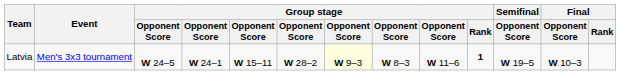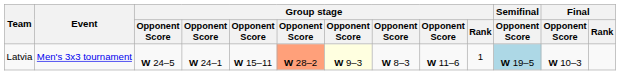(301, 63) no background -> (301, 63) lightsalmon background
(480, 57) bold -> (480, 57) normal
(517, 63) no background -> (517, 63) lightblue background
